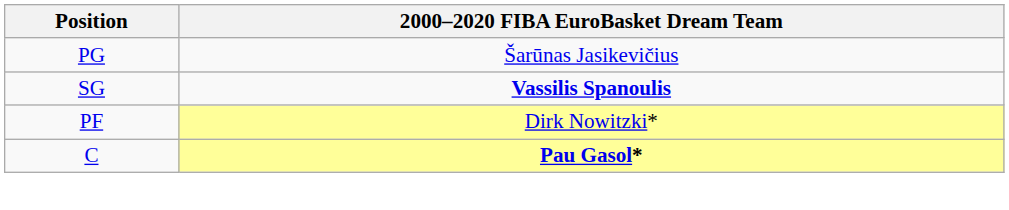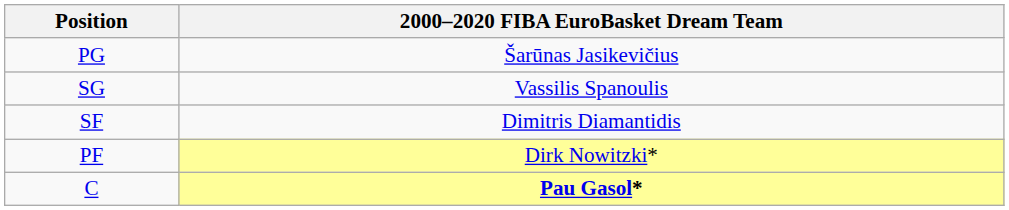(591, 88) bold -> (591, 88) normal
+ row: (91, 121)
